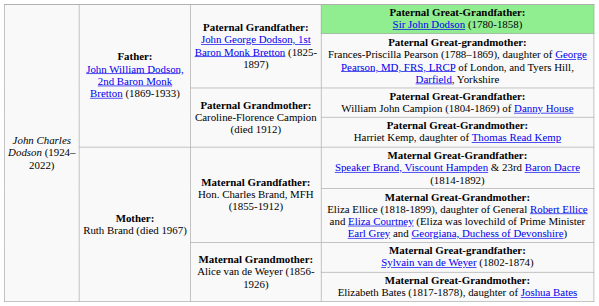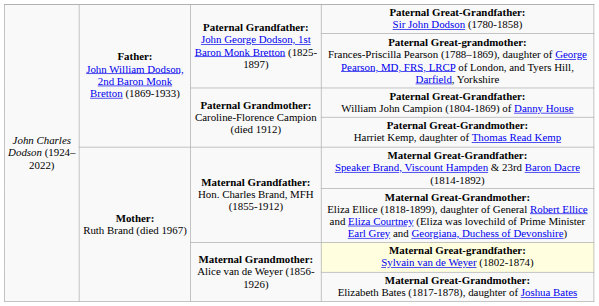(457, 19) lightgreen background -> (457, 19) no background
(457, 257) no background -> (457, 257) lightyellow background
